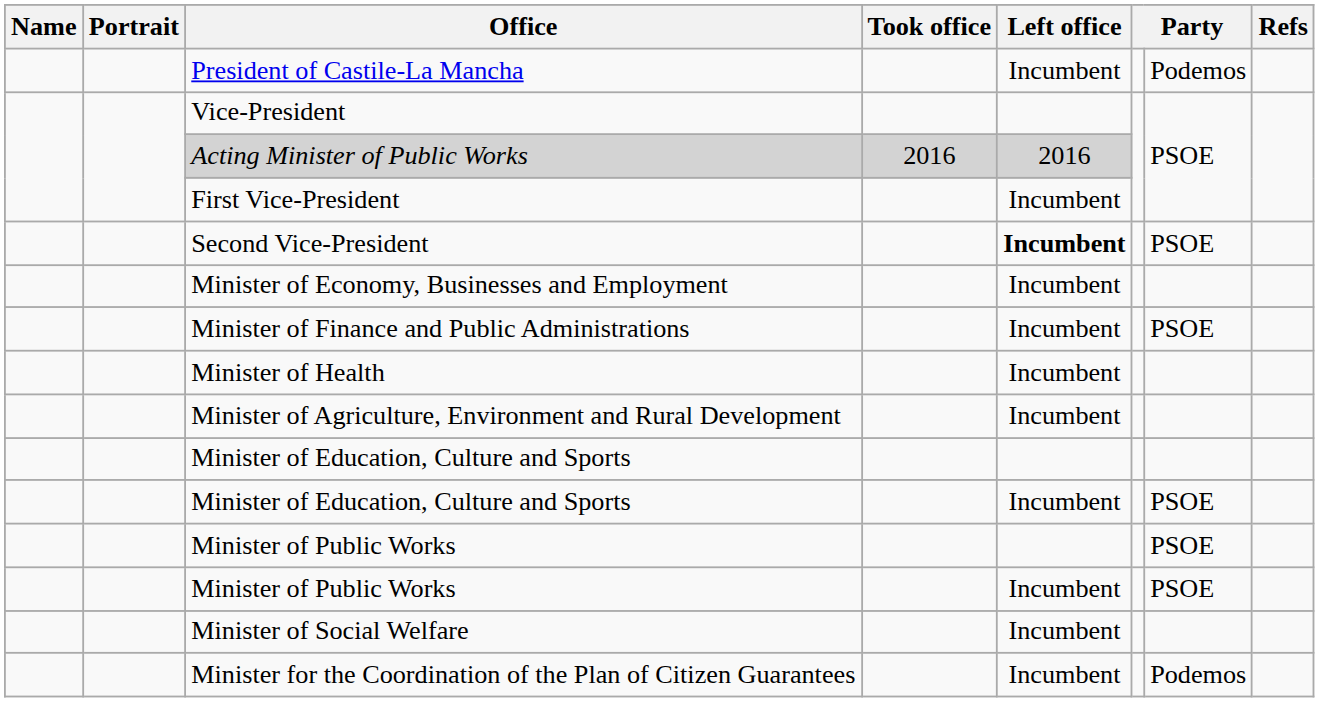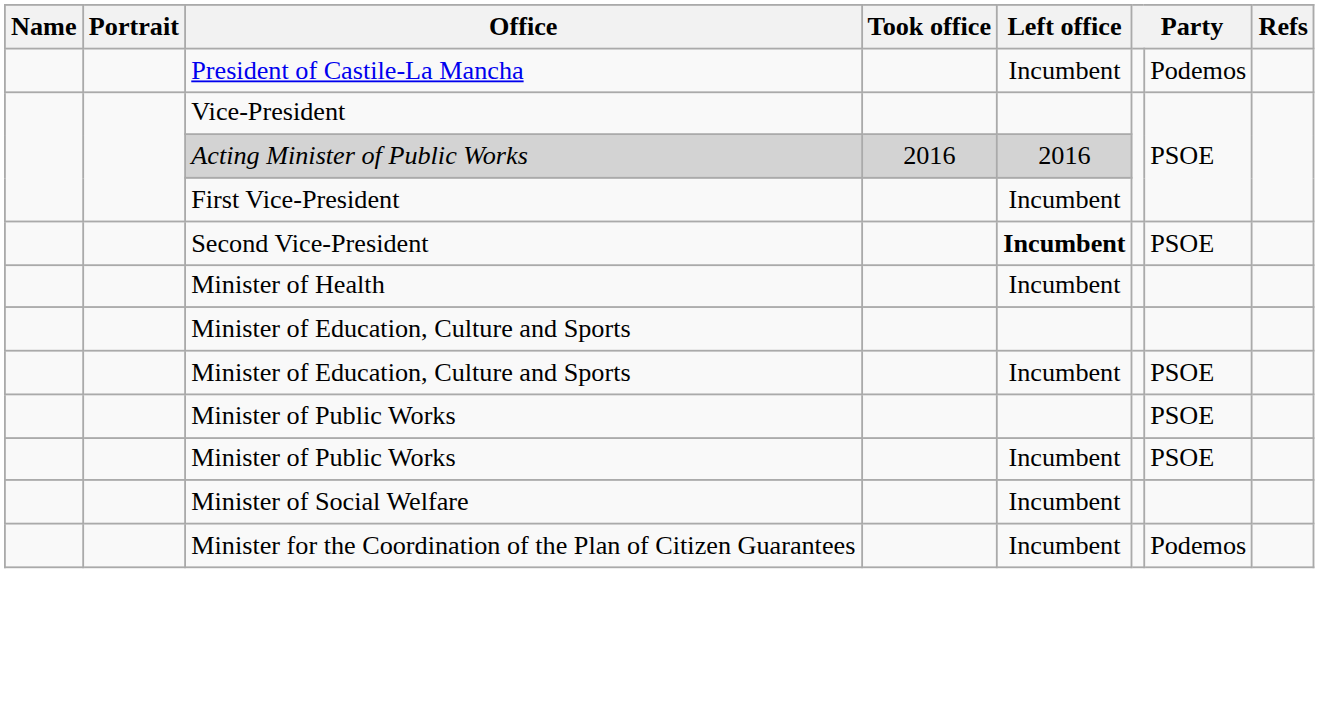- row: (460, 285)
- row: (440, 329)
- row: (516, 415)
